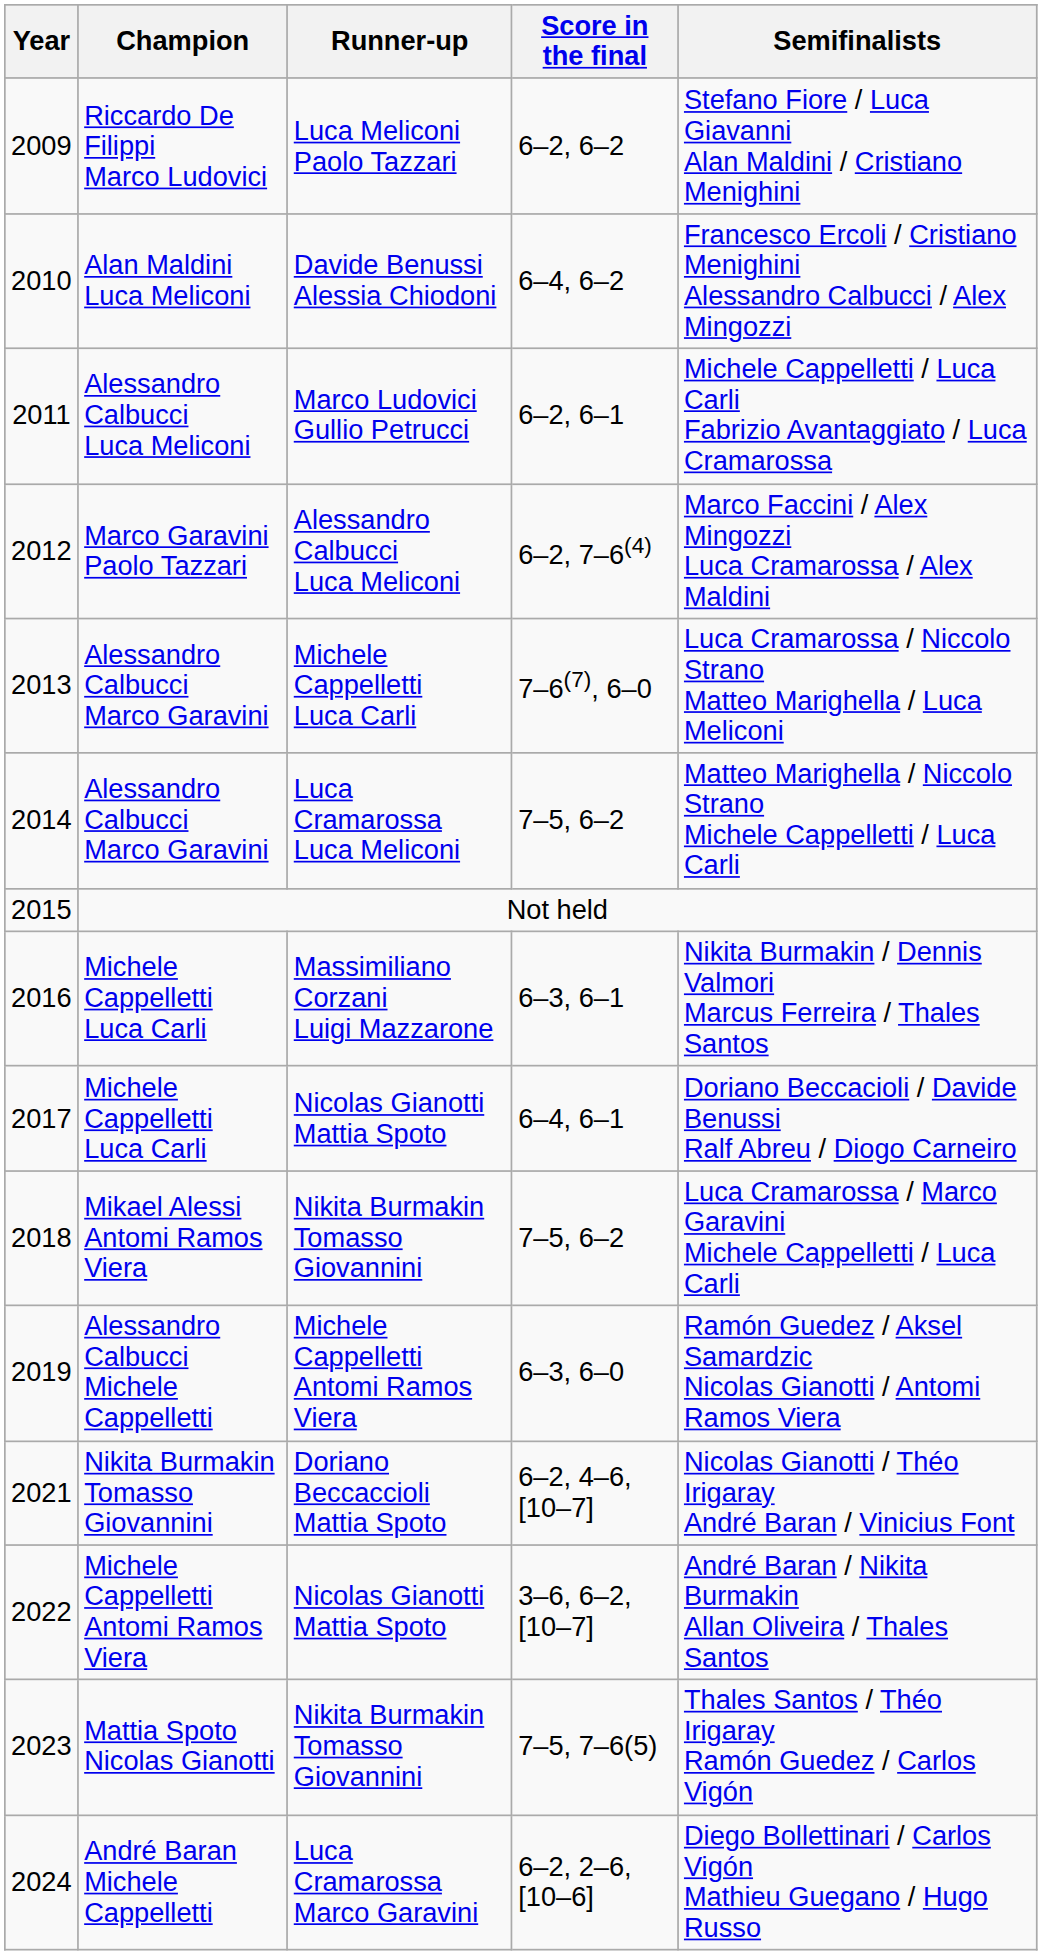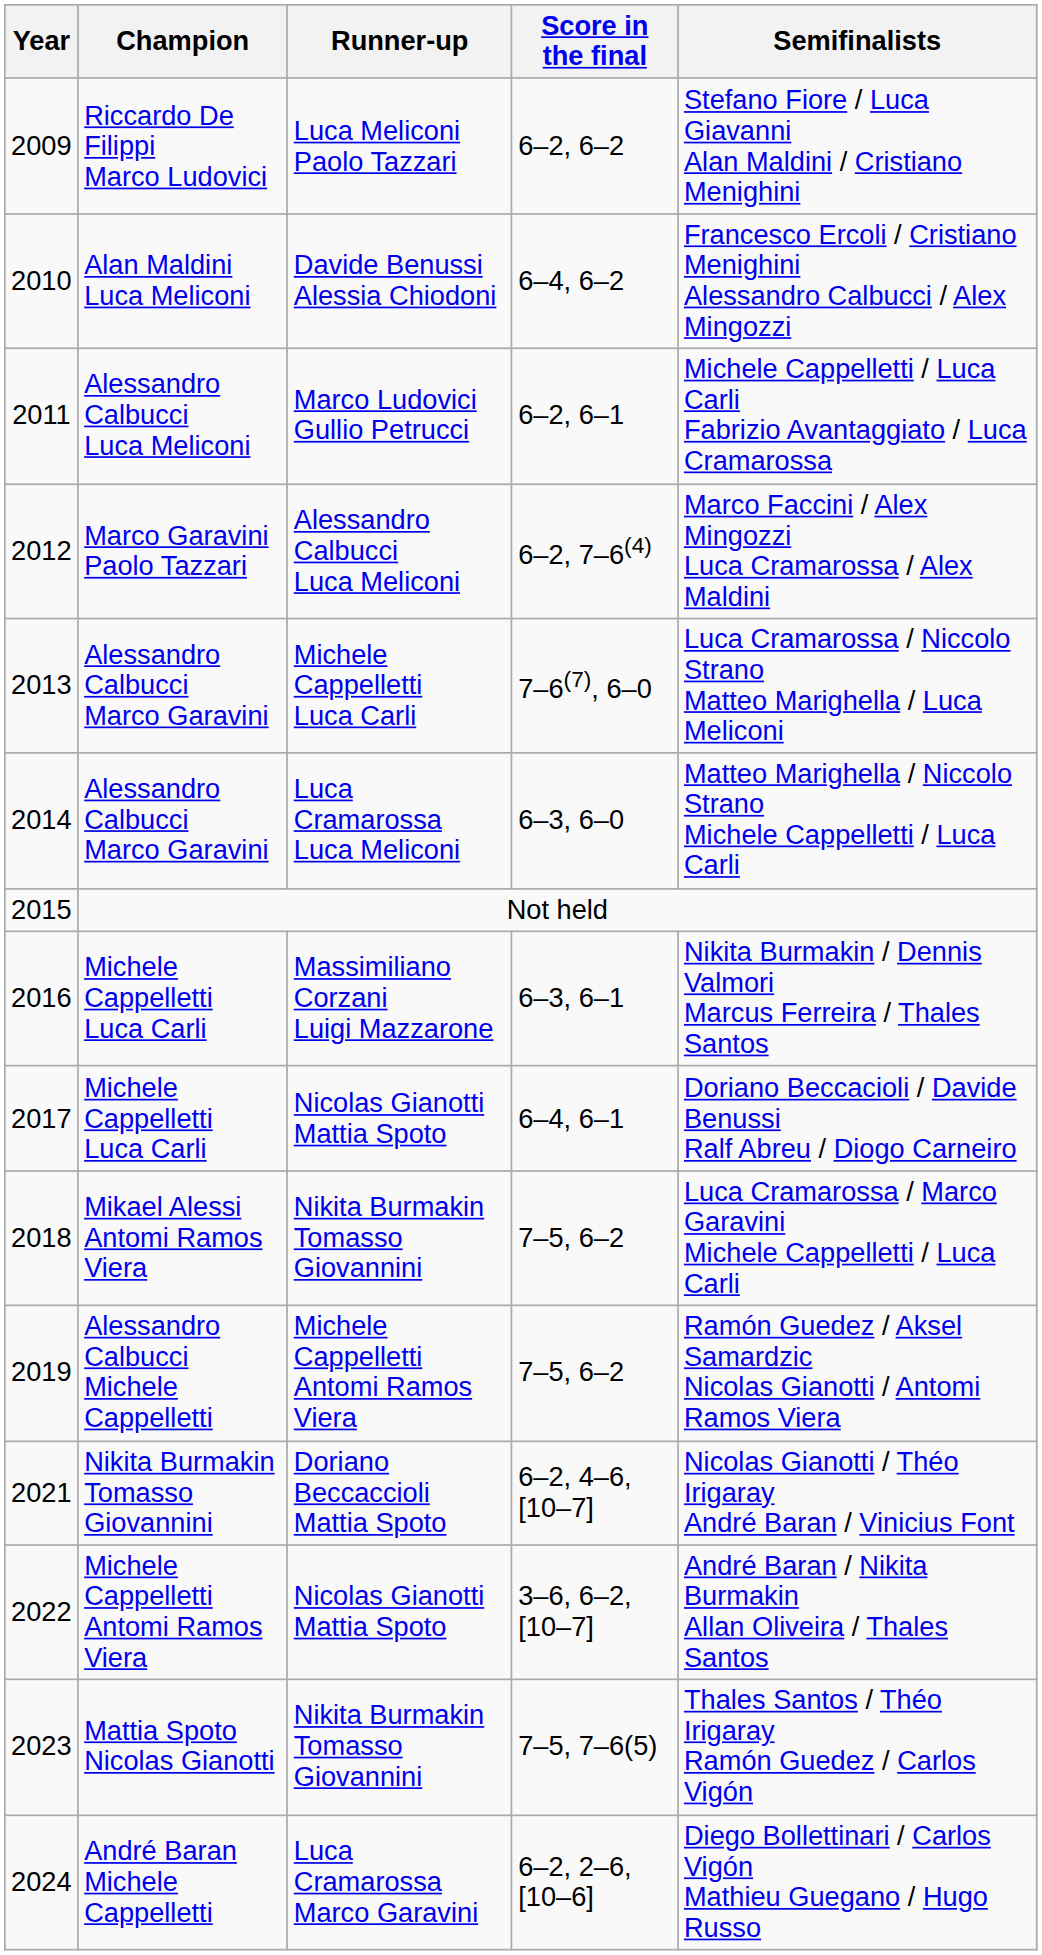(571, 820) 7–5, 6–2 -> (571, 820) 6–3, 6–0
(571, 1372) 6–3, 6–0 -> (571, 1372) 7–5, 6–2
